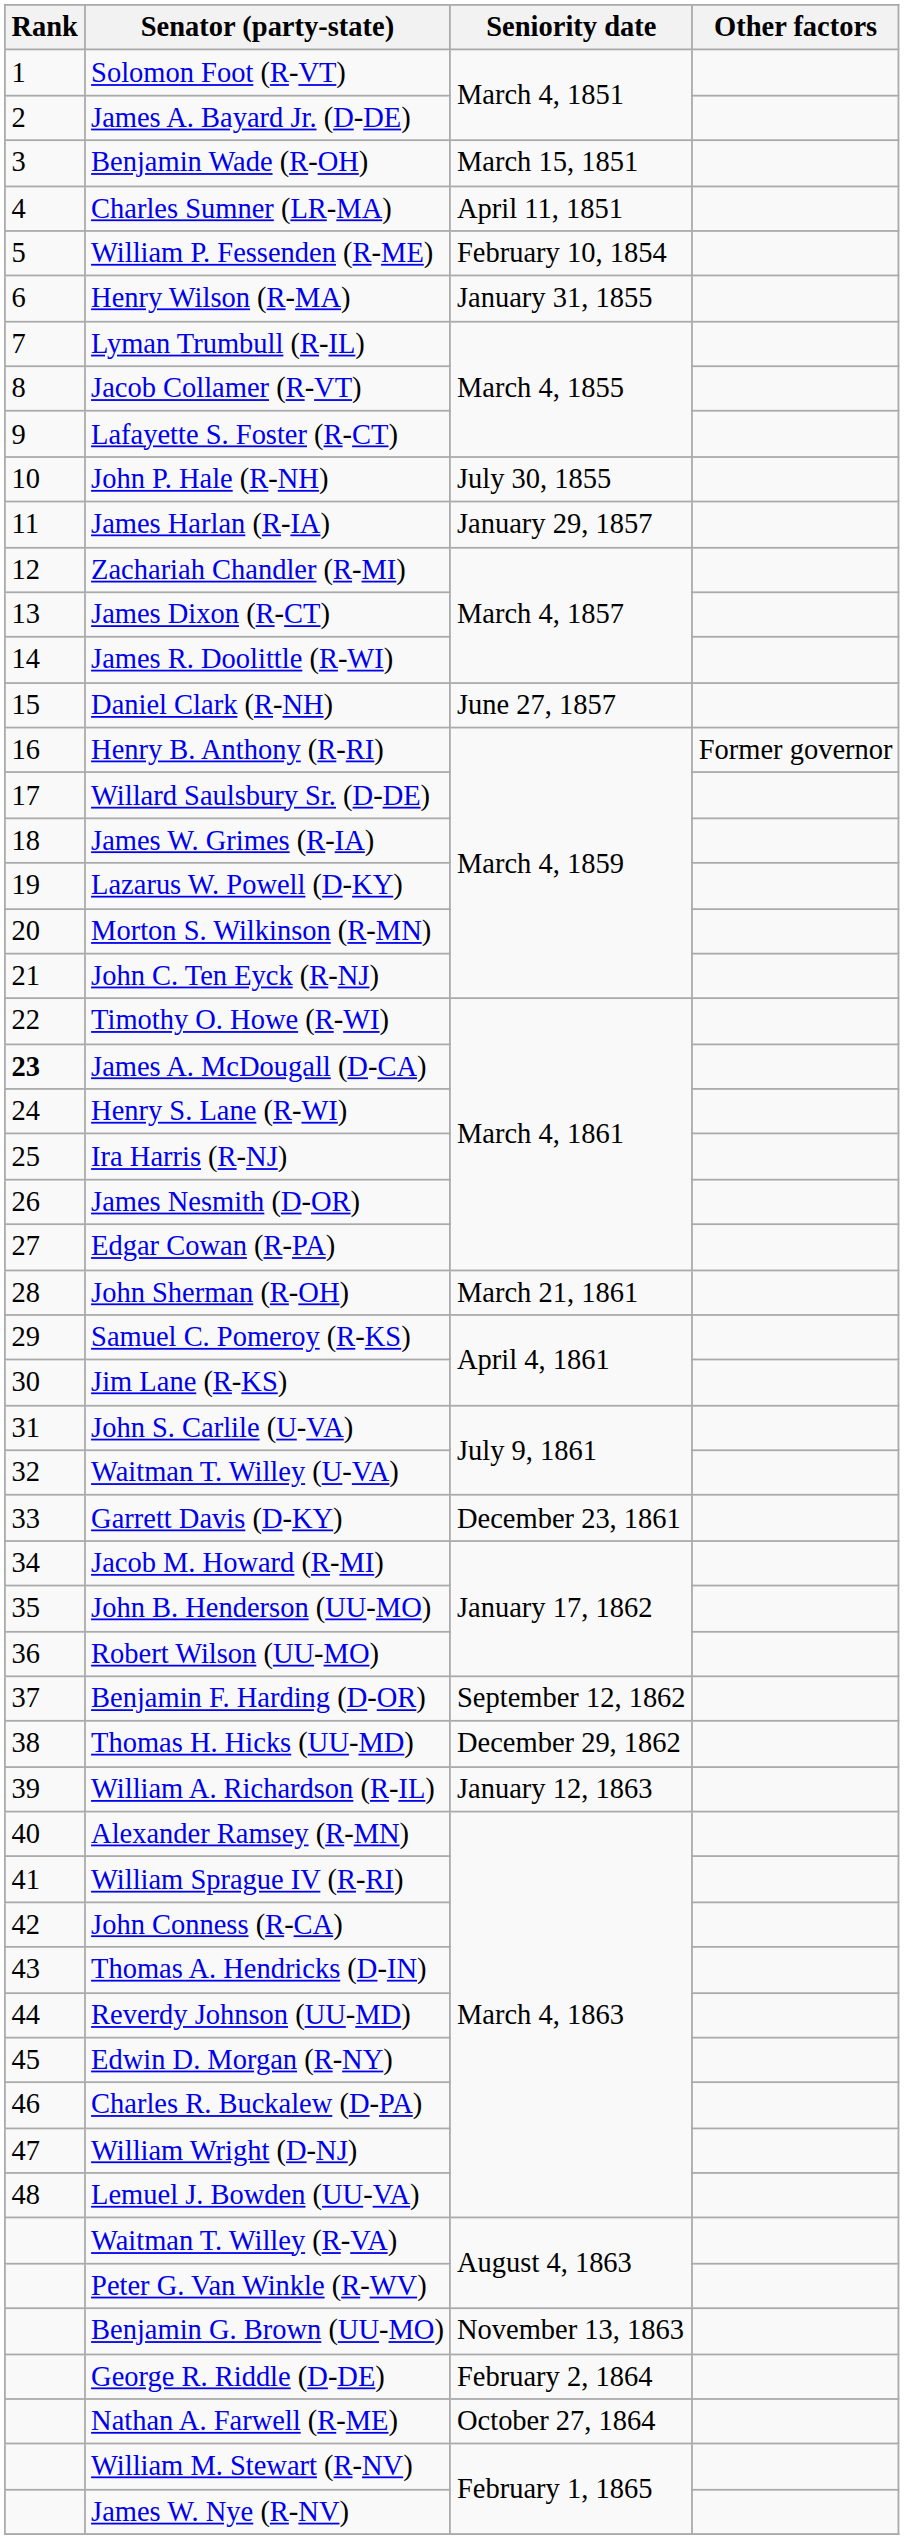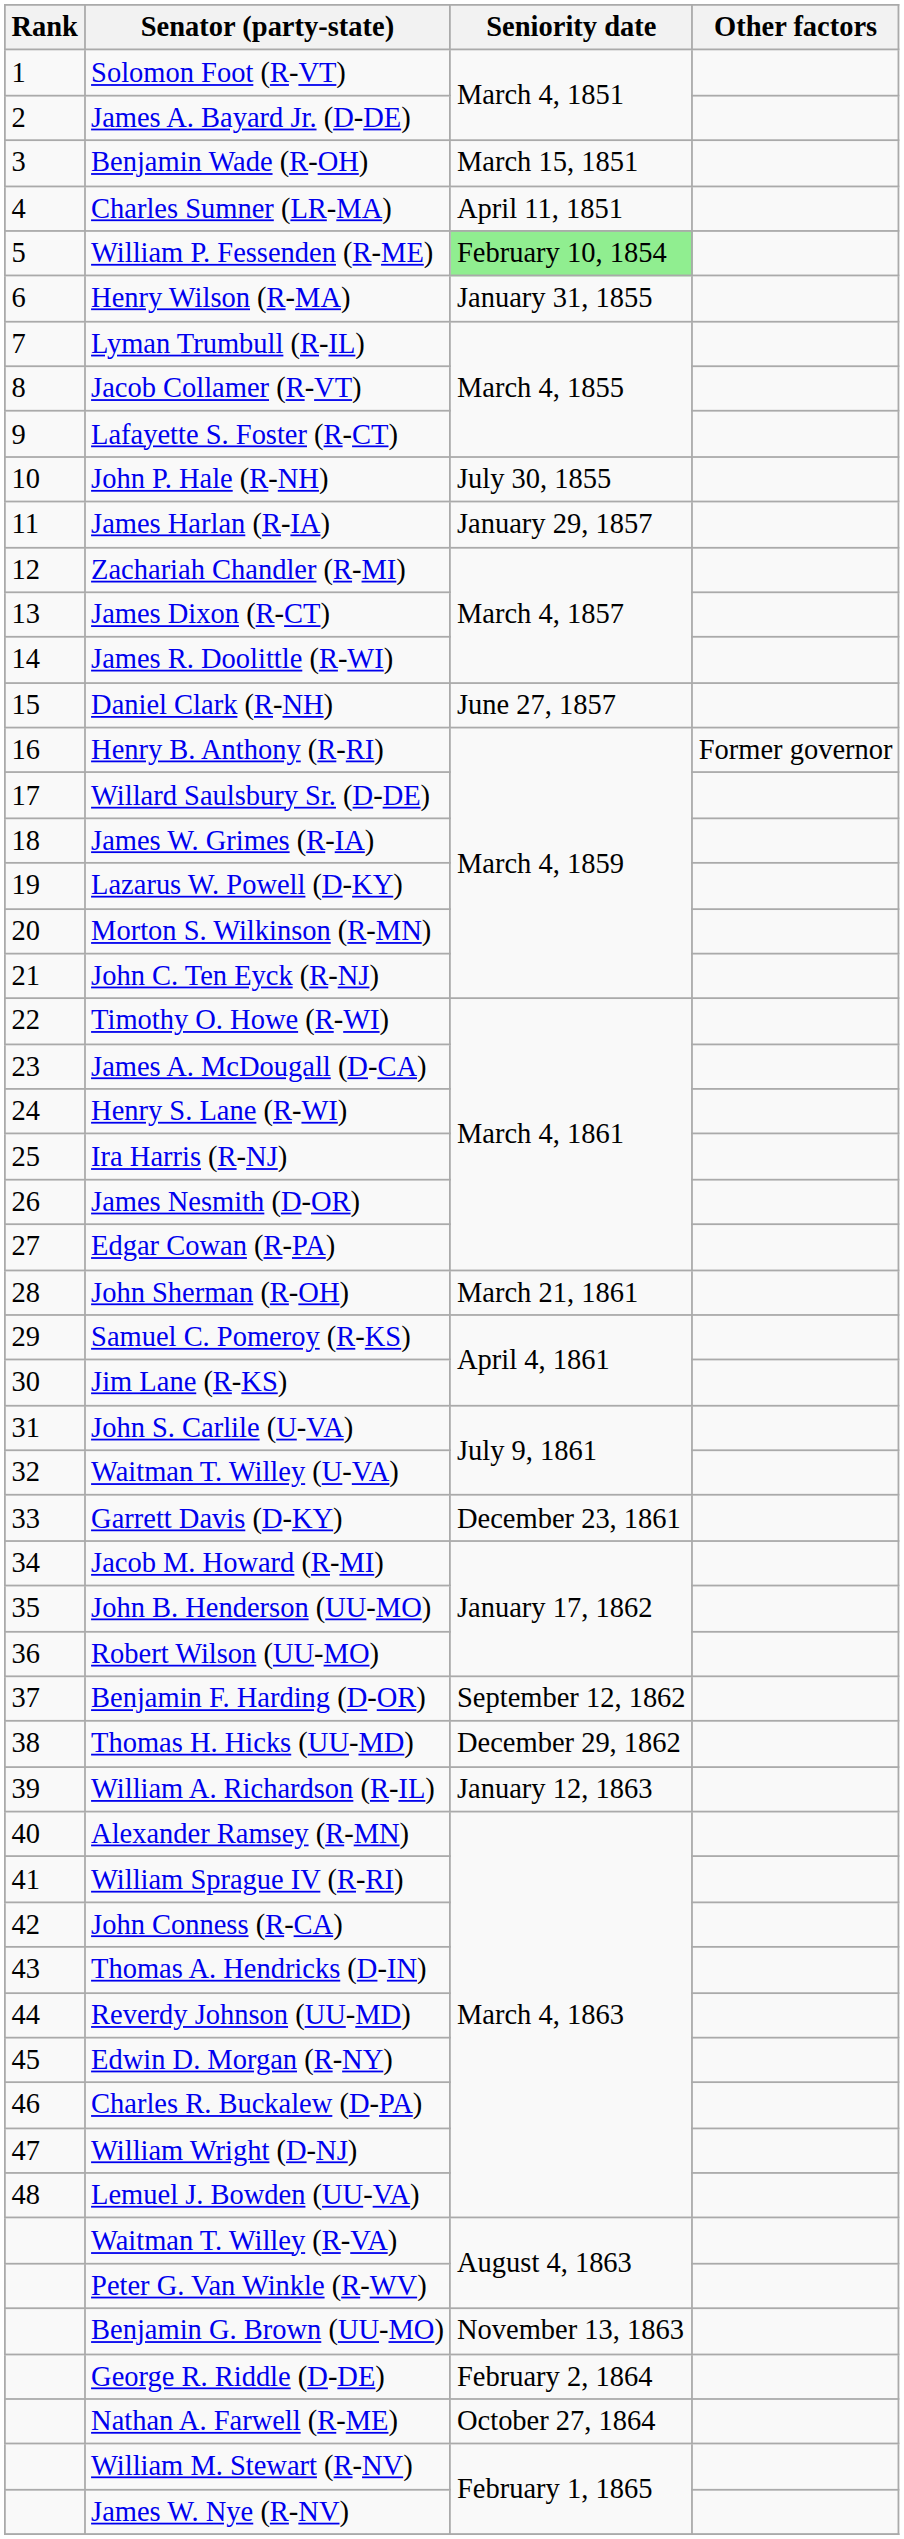(562, 252) no background -> (562, 252) lightgreen background
(26, 1065) bold -> (26, 1065) normal
